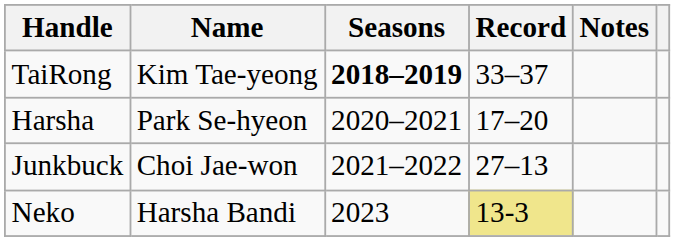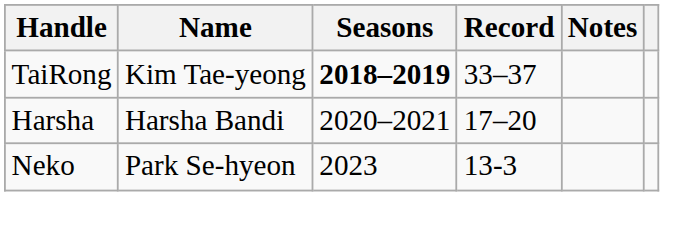(222, 119) Park Se-hyeon -> (205, 119) Harsha Bandi
- row: (67, 166)
(216, 212) Harsha Bandi -> (210, 166) Park Se-hyeon
(502, 212) khaki background -> (490, 166) no background
